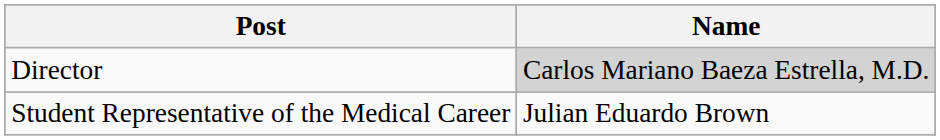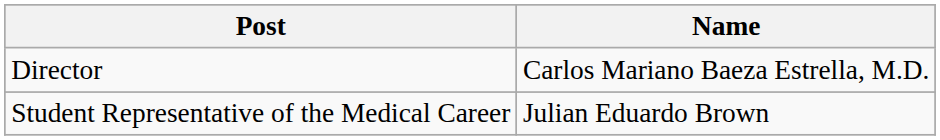(726, 69) lightgrey background -> (726, 69) no background
